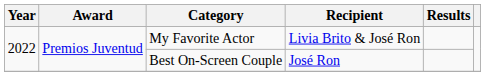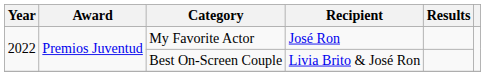(354, 37) Livia Brito & José Ron -> (314, 37) José Ron
(314, 60) José Ron -> (354, 60) Livia Brito & José Ron
